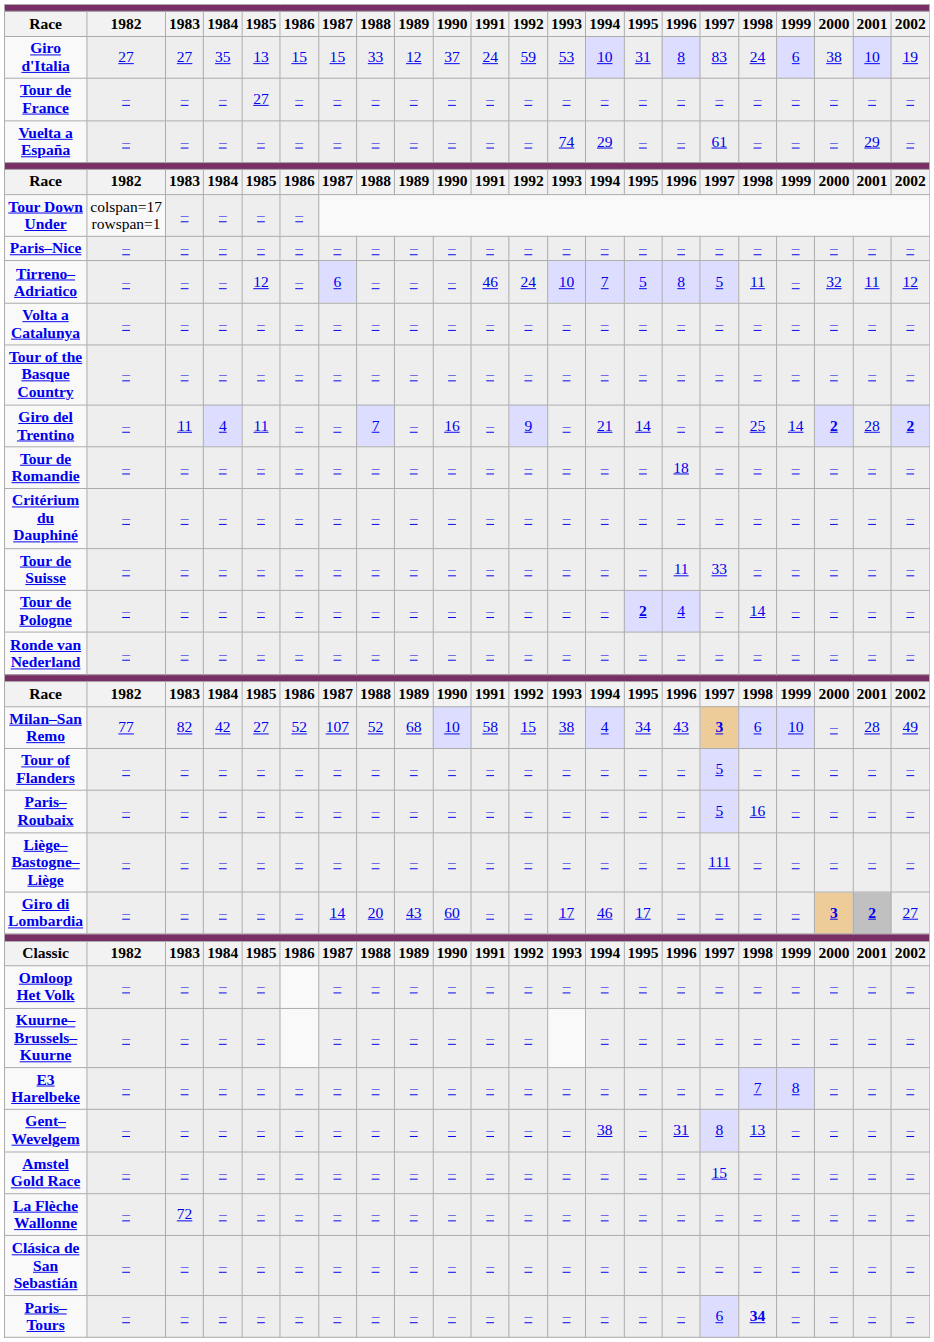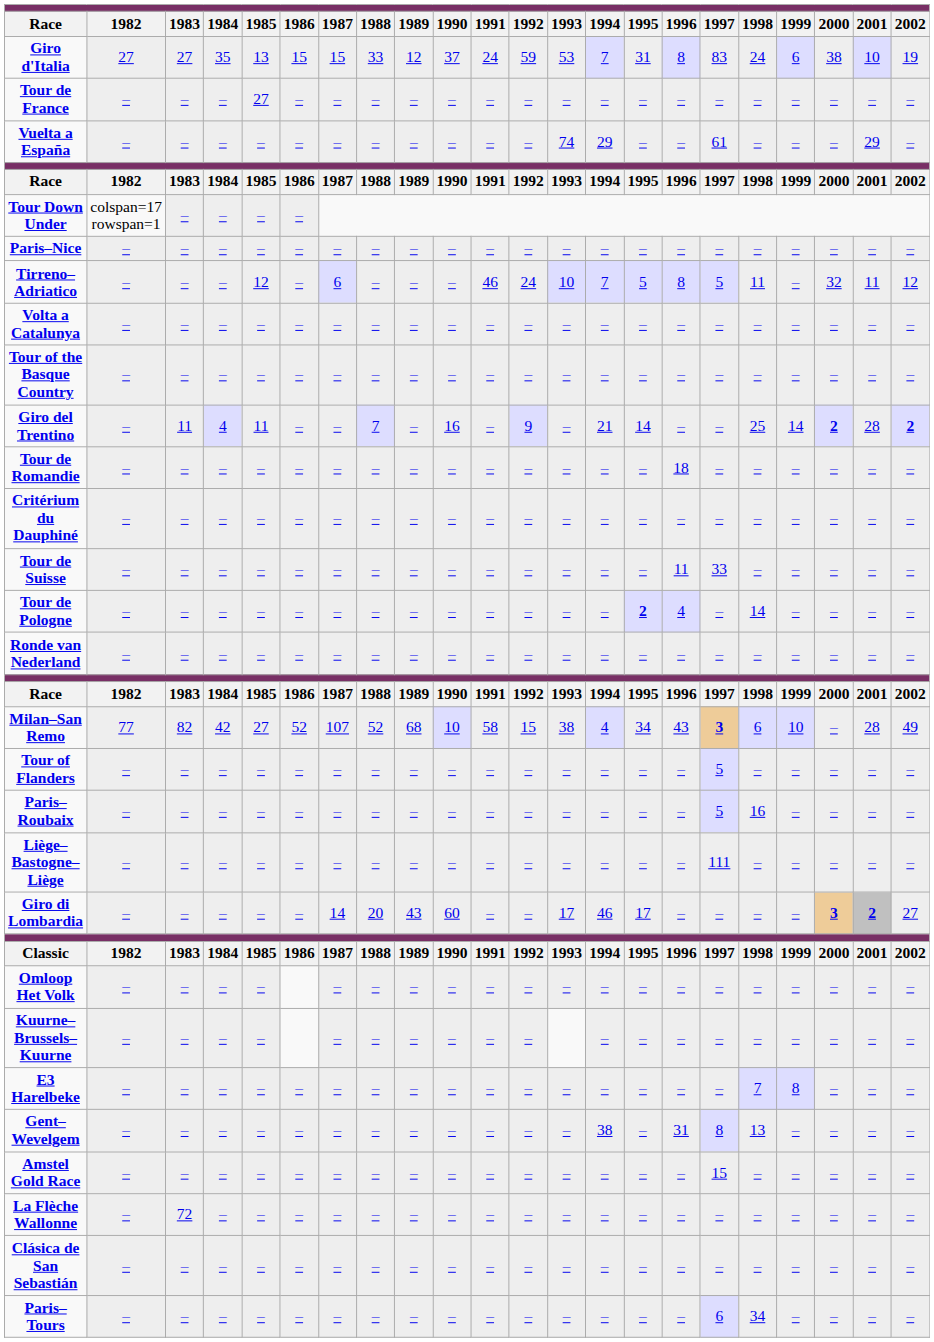(605, 57) 10 -> (605, 57) 7
(758, 1316) bold -> (758, 1316) normal
